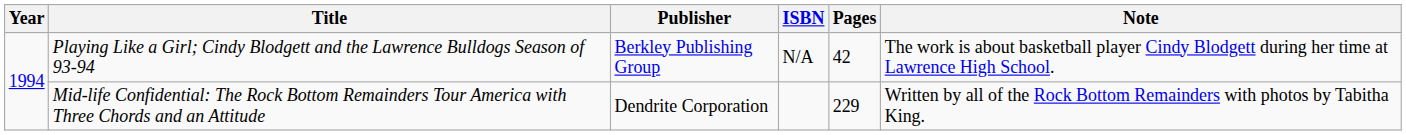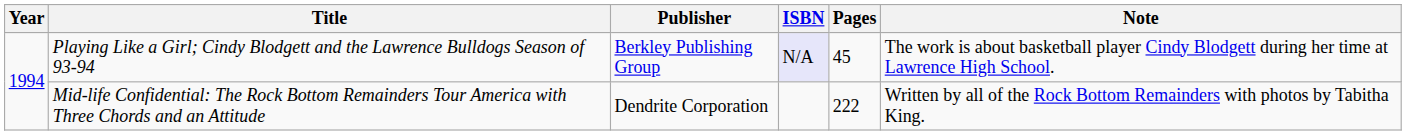(798, 57) no background -> (798, 57) lavender background
(842, 57) 42 -> (842, 57) 45
(846, 105) 229 -> (846, 105) 222
